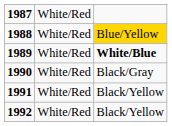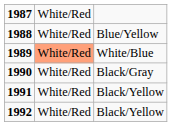(127, 33) gold background -> (127, 33) no background
(64, 53) no background -> (64, 53) lightsalmon background
(126, 53) bold -> (125, 53) normal
